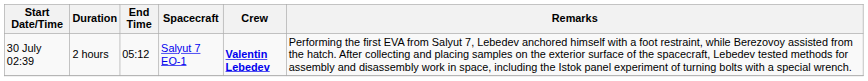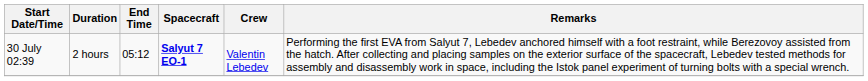(181, 54) normal -> (182, 54) bold
(248, 60) bold -> (247, 60) normal
